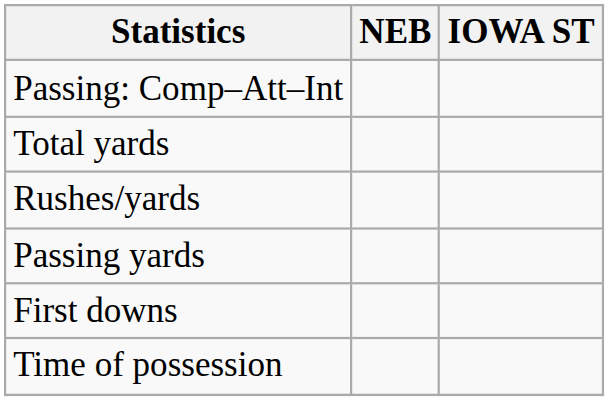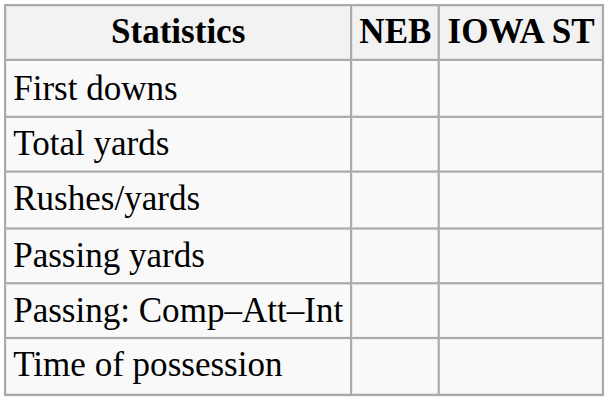rows swapped: (95, 310) <-> (178, 87)
